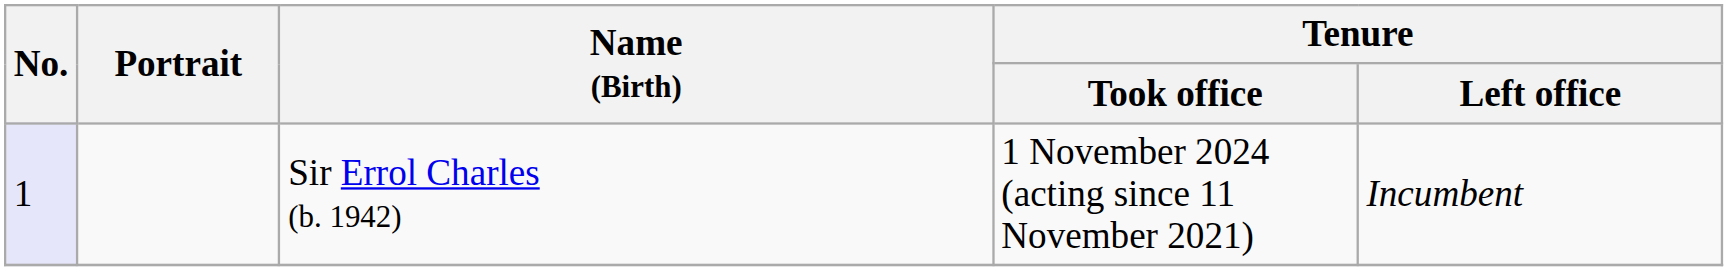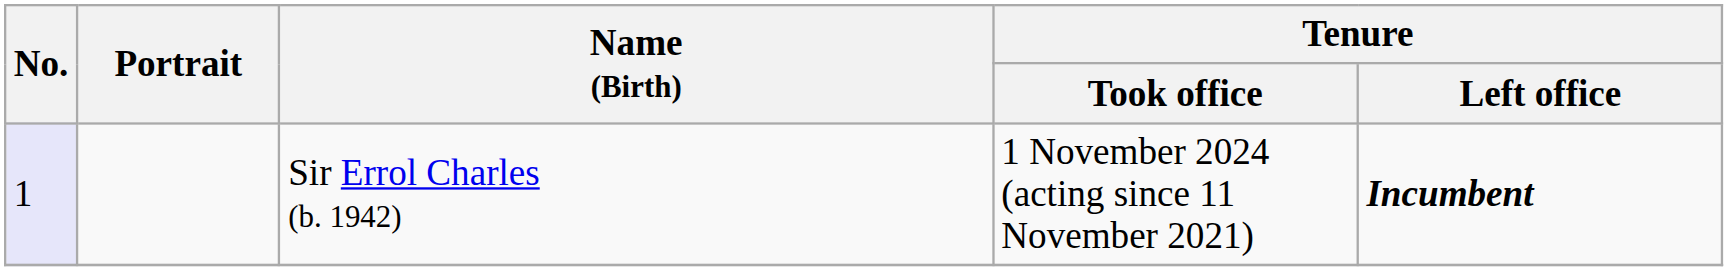(1445, 193) normal -> (1450, 193) bold
